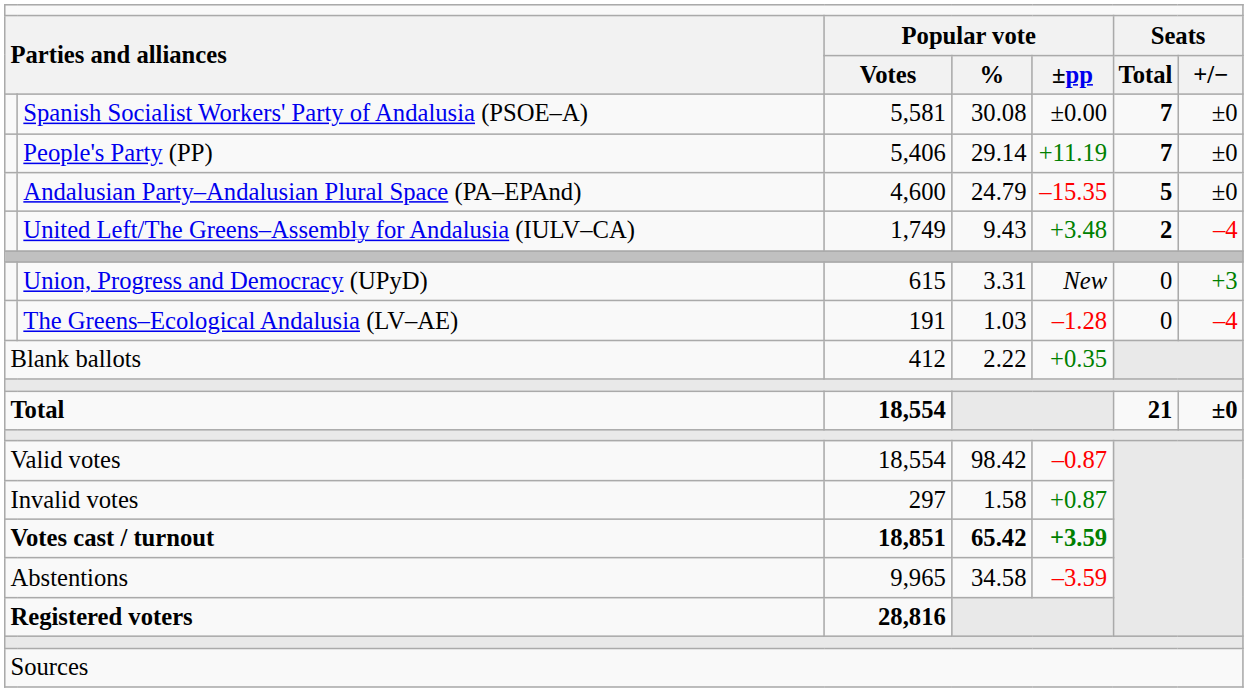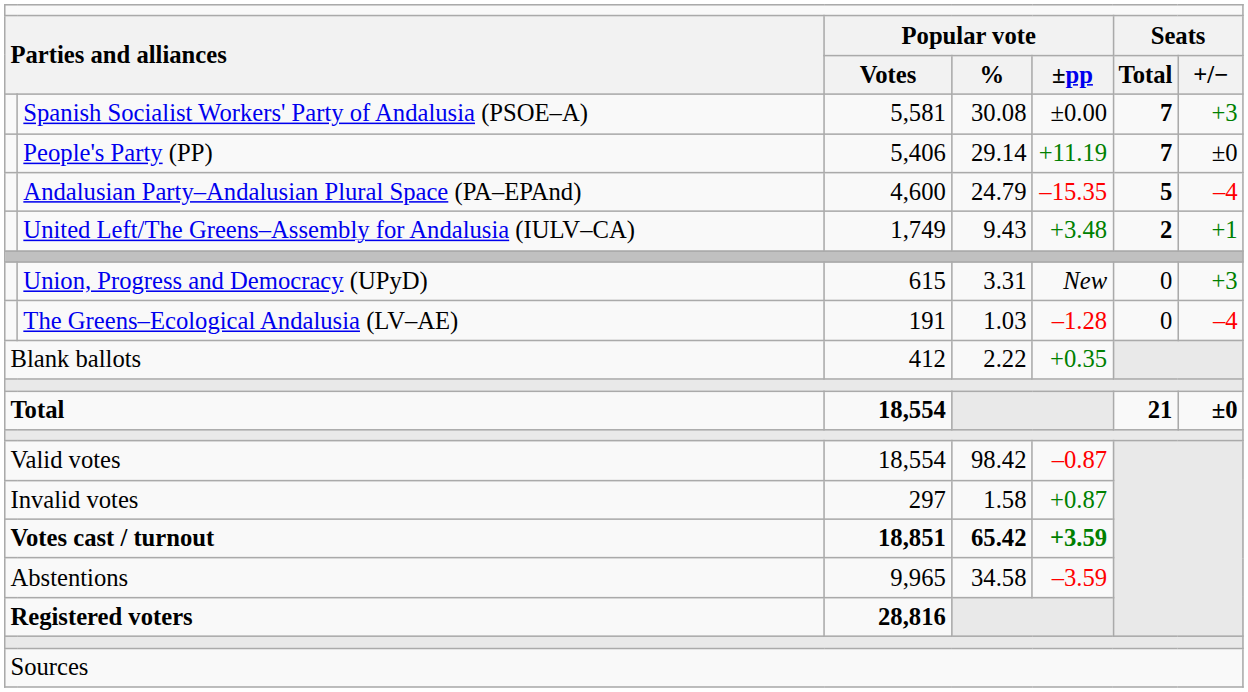(1225, 113) ±0 -> (1225, 113) +3
(1225, 191) ±0 -> (1225, 191) –4
(1225, 230) –4 -> (1225, 230) +1
